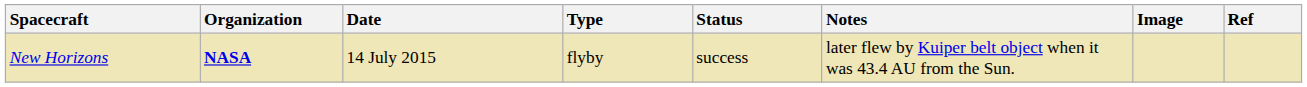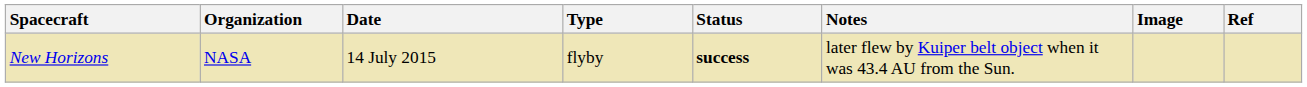(228, 57) bold -> (228, 57) normal
(722, 57) normal -> (723, 57) bold
